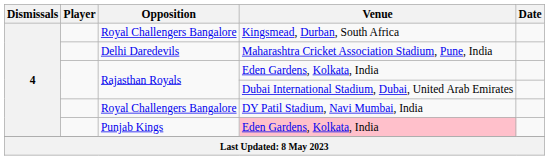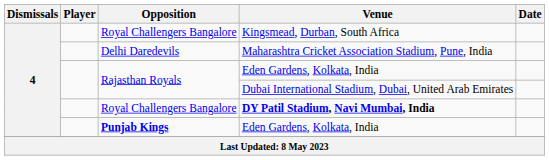(332, 108) normal -> (338, 108) bold
(132, 127) normal -> (135, 127) bold
(310, 127) pink background -> (310, 127) no background
